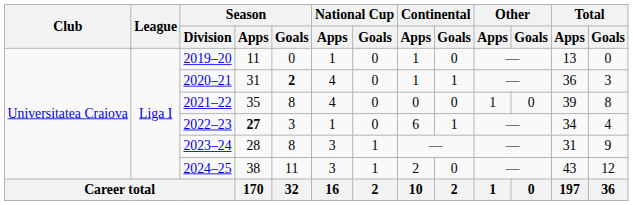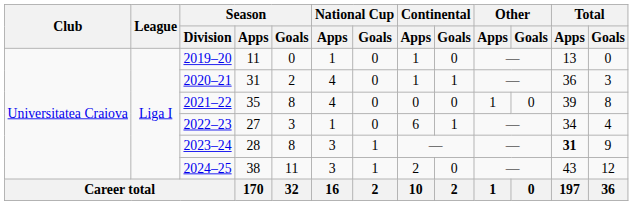(292, 80) bold -> (292, 80) normal
(253, 124) bold -> (253, 124) normal
(570, 146) normal -> (570, 146) bold
